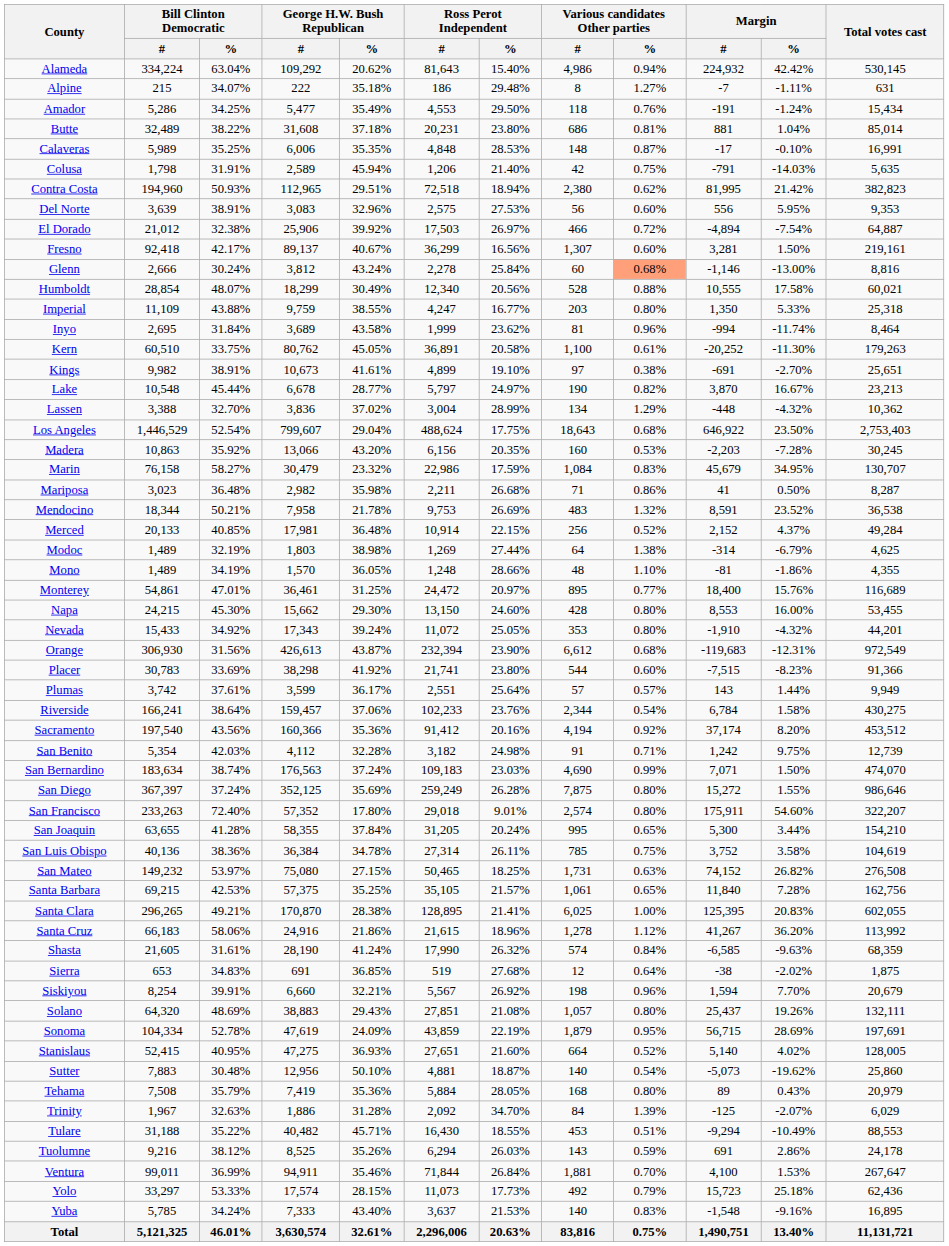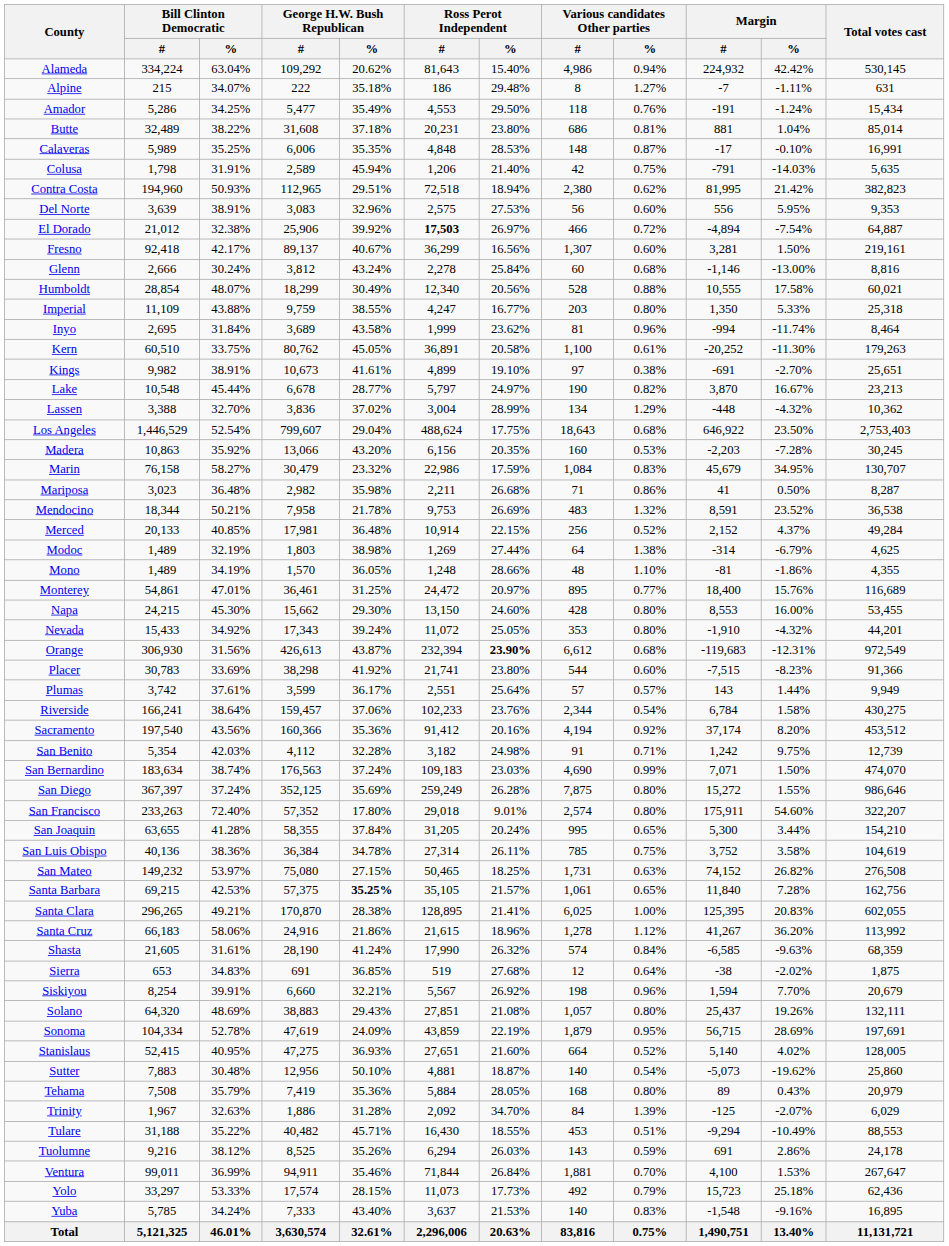(442, 229) normal -> (442, 229) bold
(650, 269) lightsalmon background -> (650, 269) no background
(510, 650) normal -> (510, 650) bold
(372, 890) normal -> (372, 890) bold
